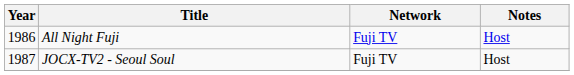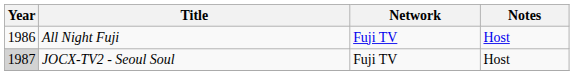(22, 59) no background -> (22, 59) lightgrey background
